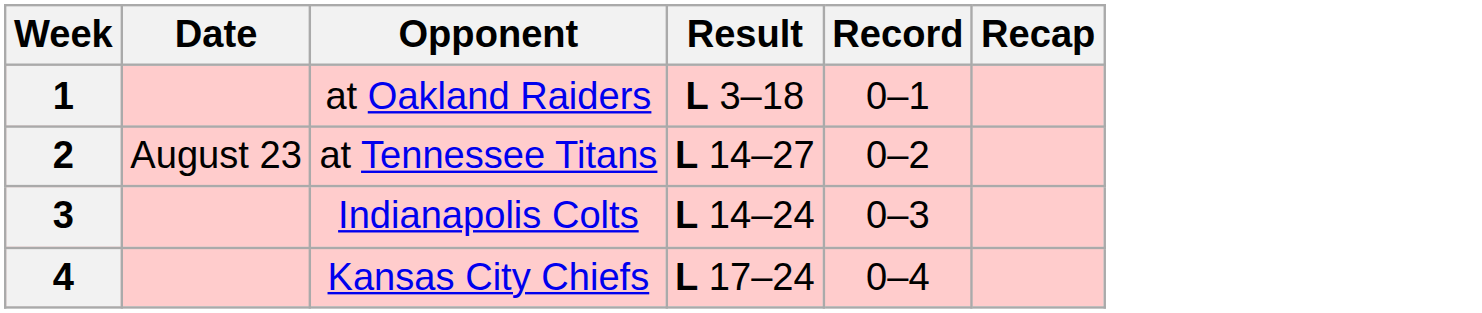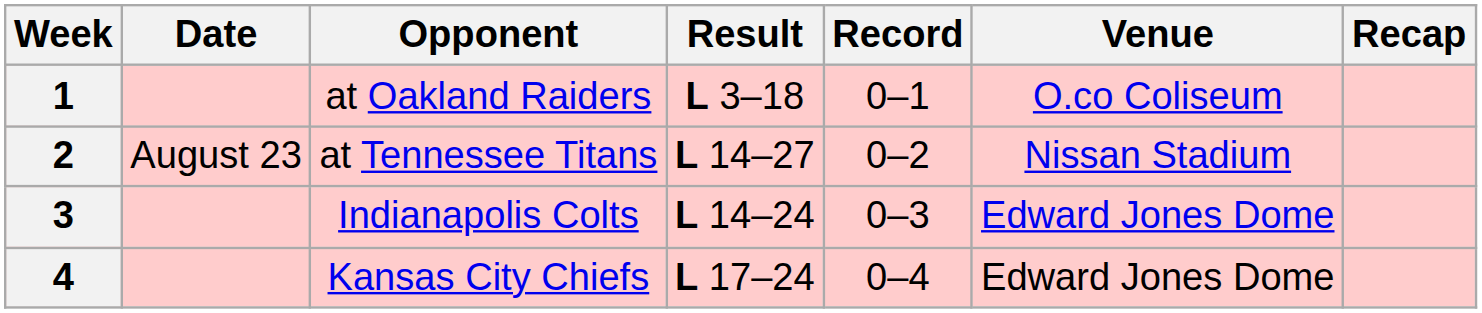+ column: (1158, 34)
